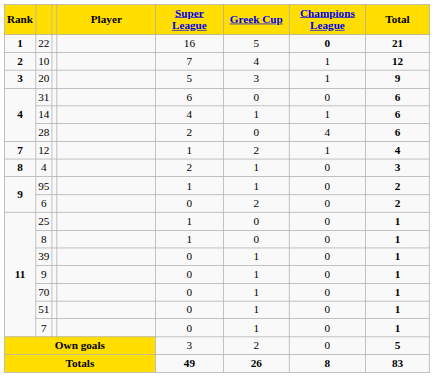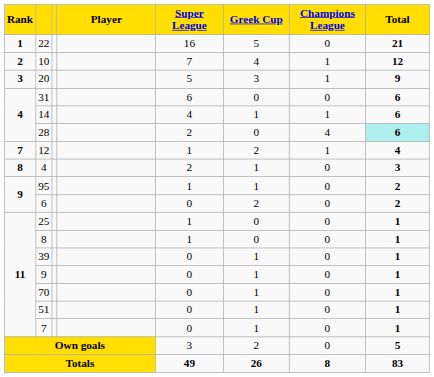(327, 43) bold -> (327, 43) normal
(397, 132) no background -> (397, 132) paleturquoise background
